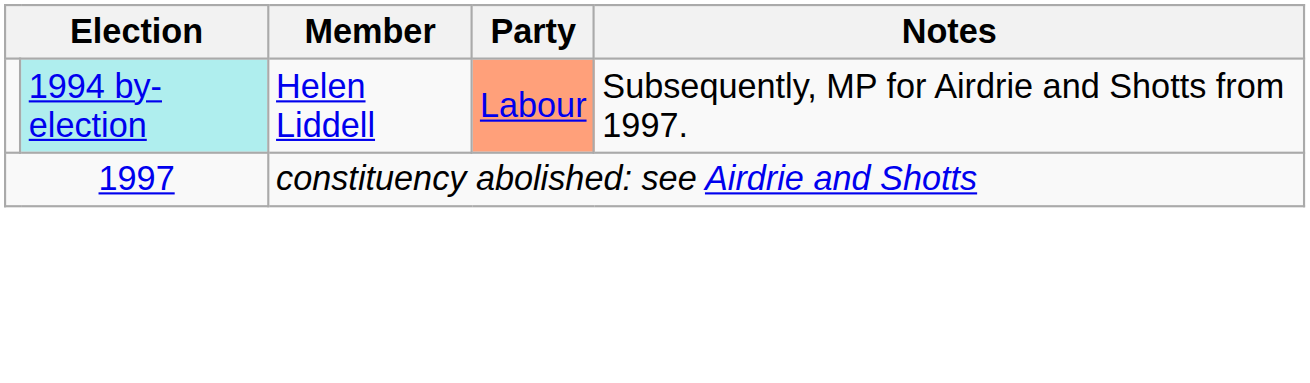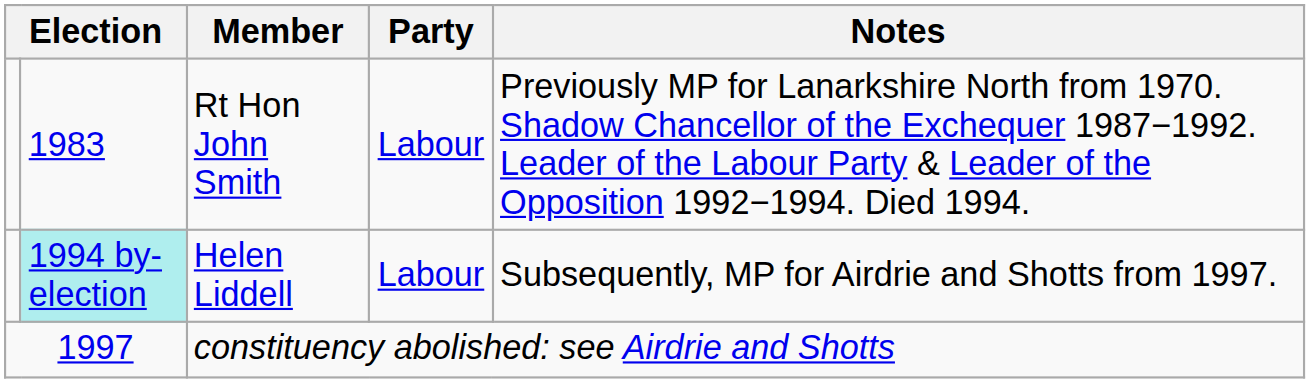+ row: (247, 143)
(533, 105) lightsalmon background -> (431, 275) no background
